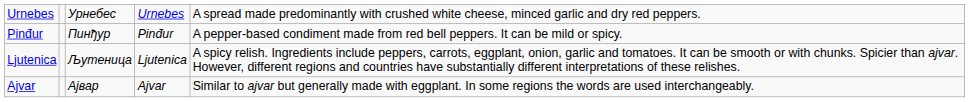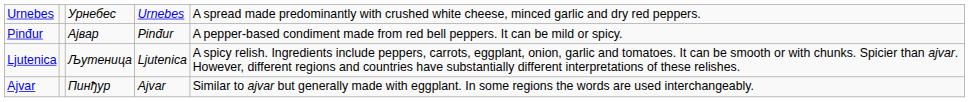(89, 33) Пинђур -> (83, 33) Ајвар
(83, 86) Ајвар -> (89, 86) Пинђур
